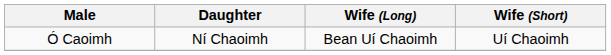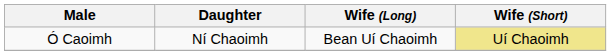(531, 38) no background -> (531, 38) khaki background
